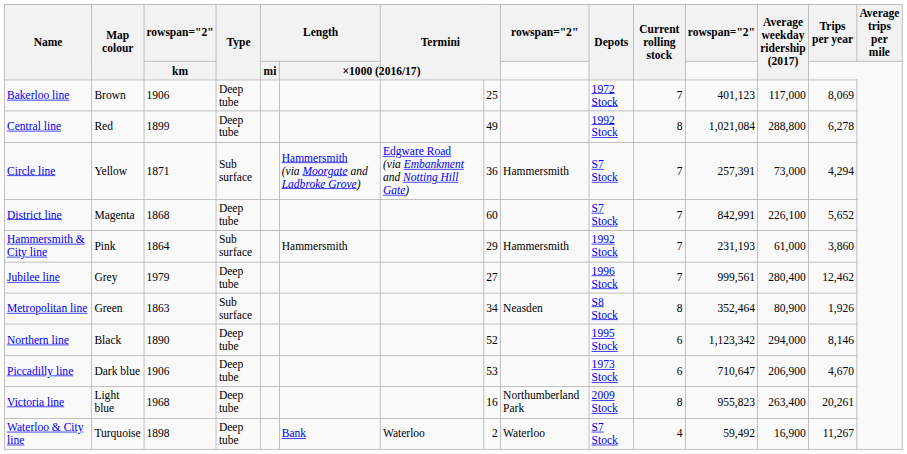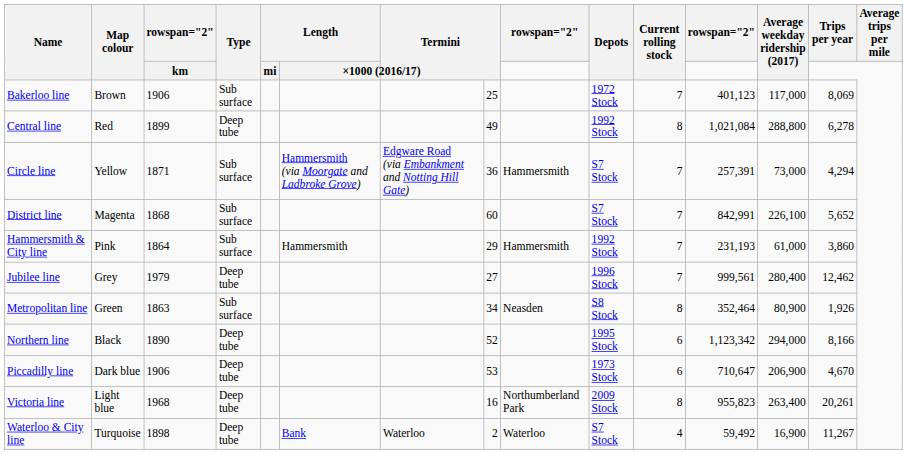(231, 95) Deep tube -> (236, 95) Sub surface
(231, 215) Deep tube -> (236, 215) Sub surface
(841, 340) 8,146 -> (841, 340) 8,166
